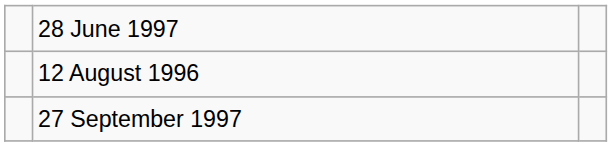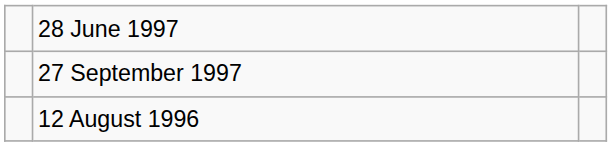rows swapped: (119, 74) <-> (140, 119)
